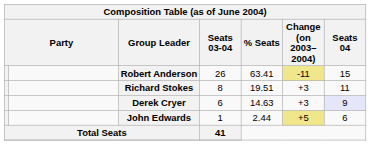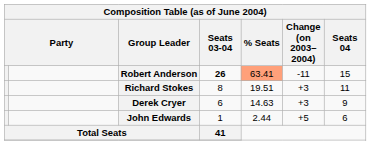(220, 73) normal -> (220, 73) bold
(262, 73) no background -> (262, 73) lightsalmon background
(303, 73) khaki background -> (303, 73) no background
(345, 103) lavender background -> (345, 103) no background
(303, 118) khaki background -> (303, 118) no background
